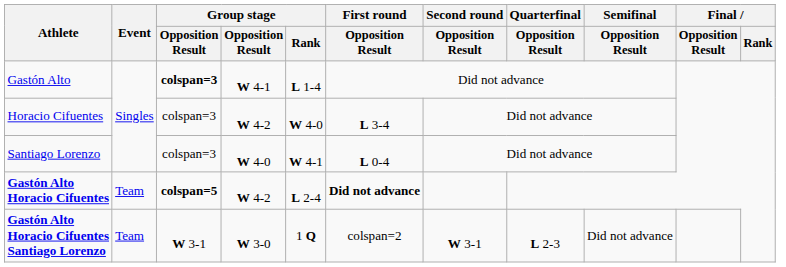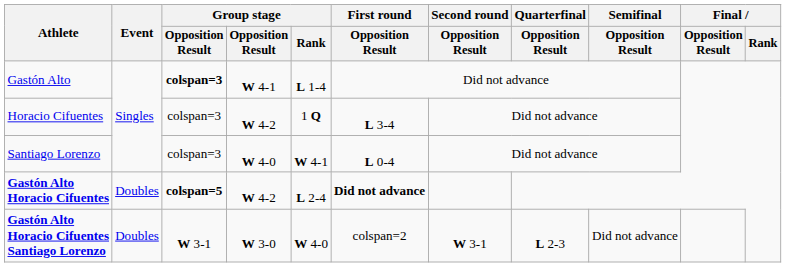(306, 124) W 4-0 -> (311, 117) 1 Q
(130, 191) Team -> (137, 191) Doubles
(130, 236) Team -> (137, 236) Doubles
(306, 236) 1 Q -> (311, 243) W 4-0
